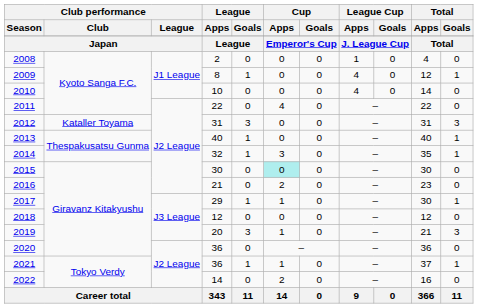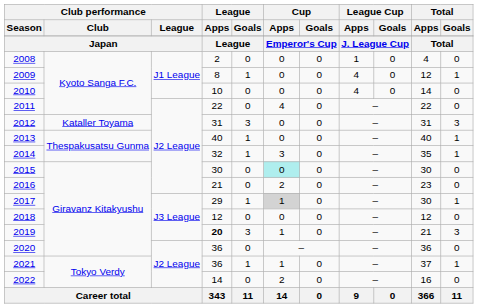(282, 201) no background -> (282, 201) lightgrey background
(217, 232) normal -> (217, 232) bold
